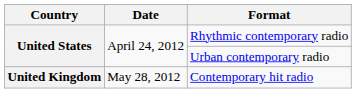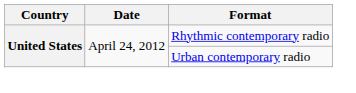- row: (252, 77)
